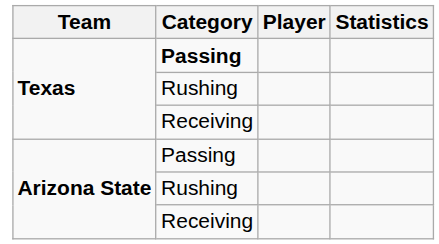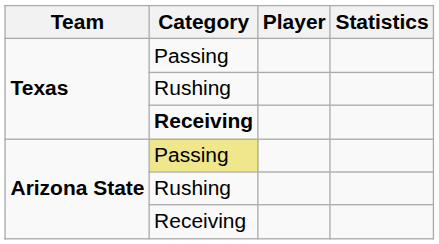(201, 55) bold -> (191, 55) normal
(207, 121) normal -> (204, 121) bold
(198, 155) no background -> (191, 155) khaki background
